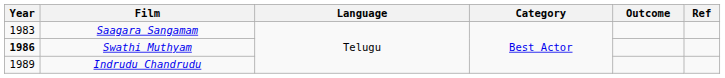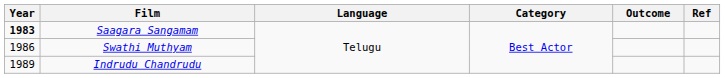(22, 30) normal -> (22, 30) bold
(22, 47) bold -> (22, 47) normal
